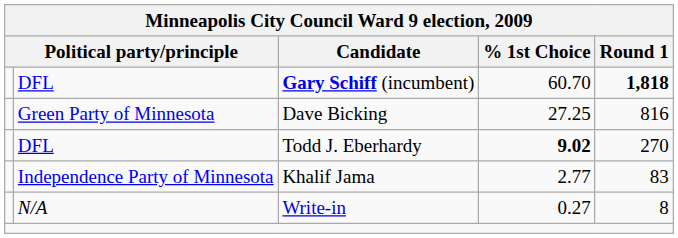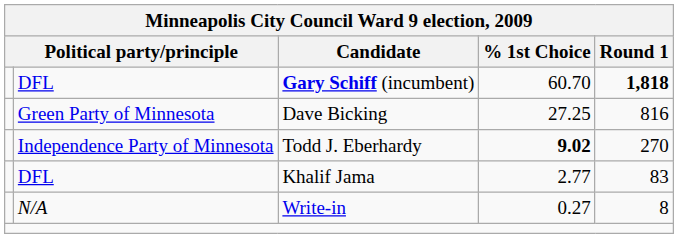(36, 145) DFL -> (146, 145) Independence Party of Minnesota
(146, 176) Independence Party of Minnesota -> (36, 176) DFL
